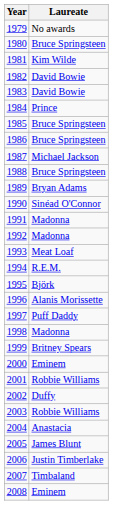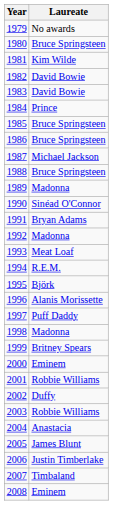(59, 188) Bryan Adams -> (50, 188) Madonna
(50, 220) Madonna -> (59, 220) Bryan Adams
